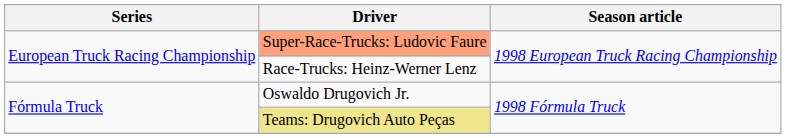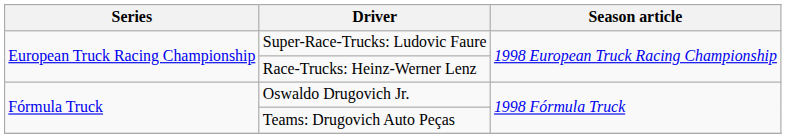(375, 42) lightsalmon background -> (375, 42) no background
(359, 120) khaki background -> (359, 120) no background
